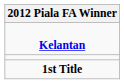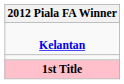(62, 69) no background -> (62, 69) pink background
